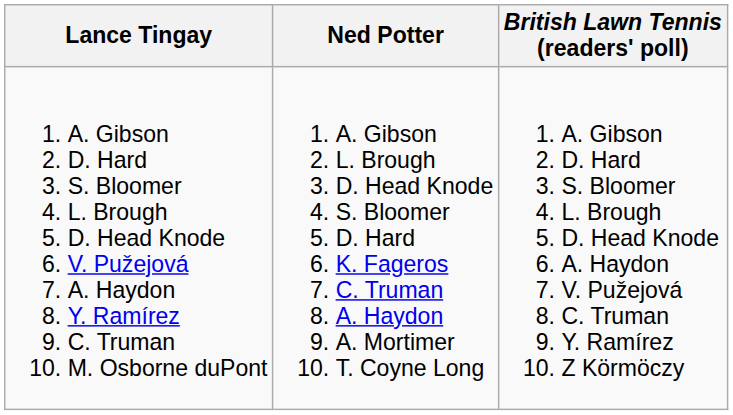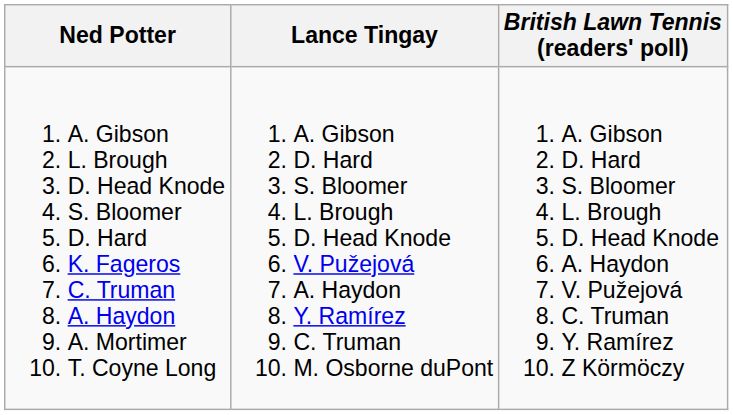columns swapped: (386, 35) <-> (139, 35)
